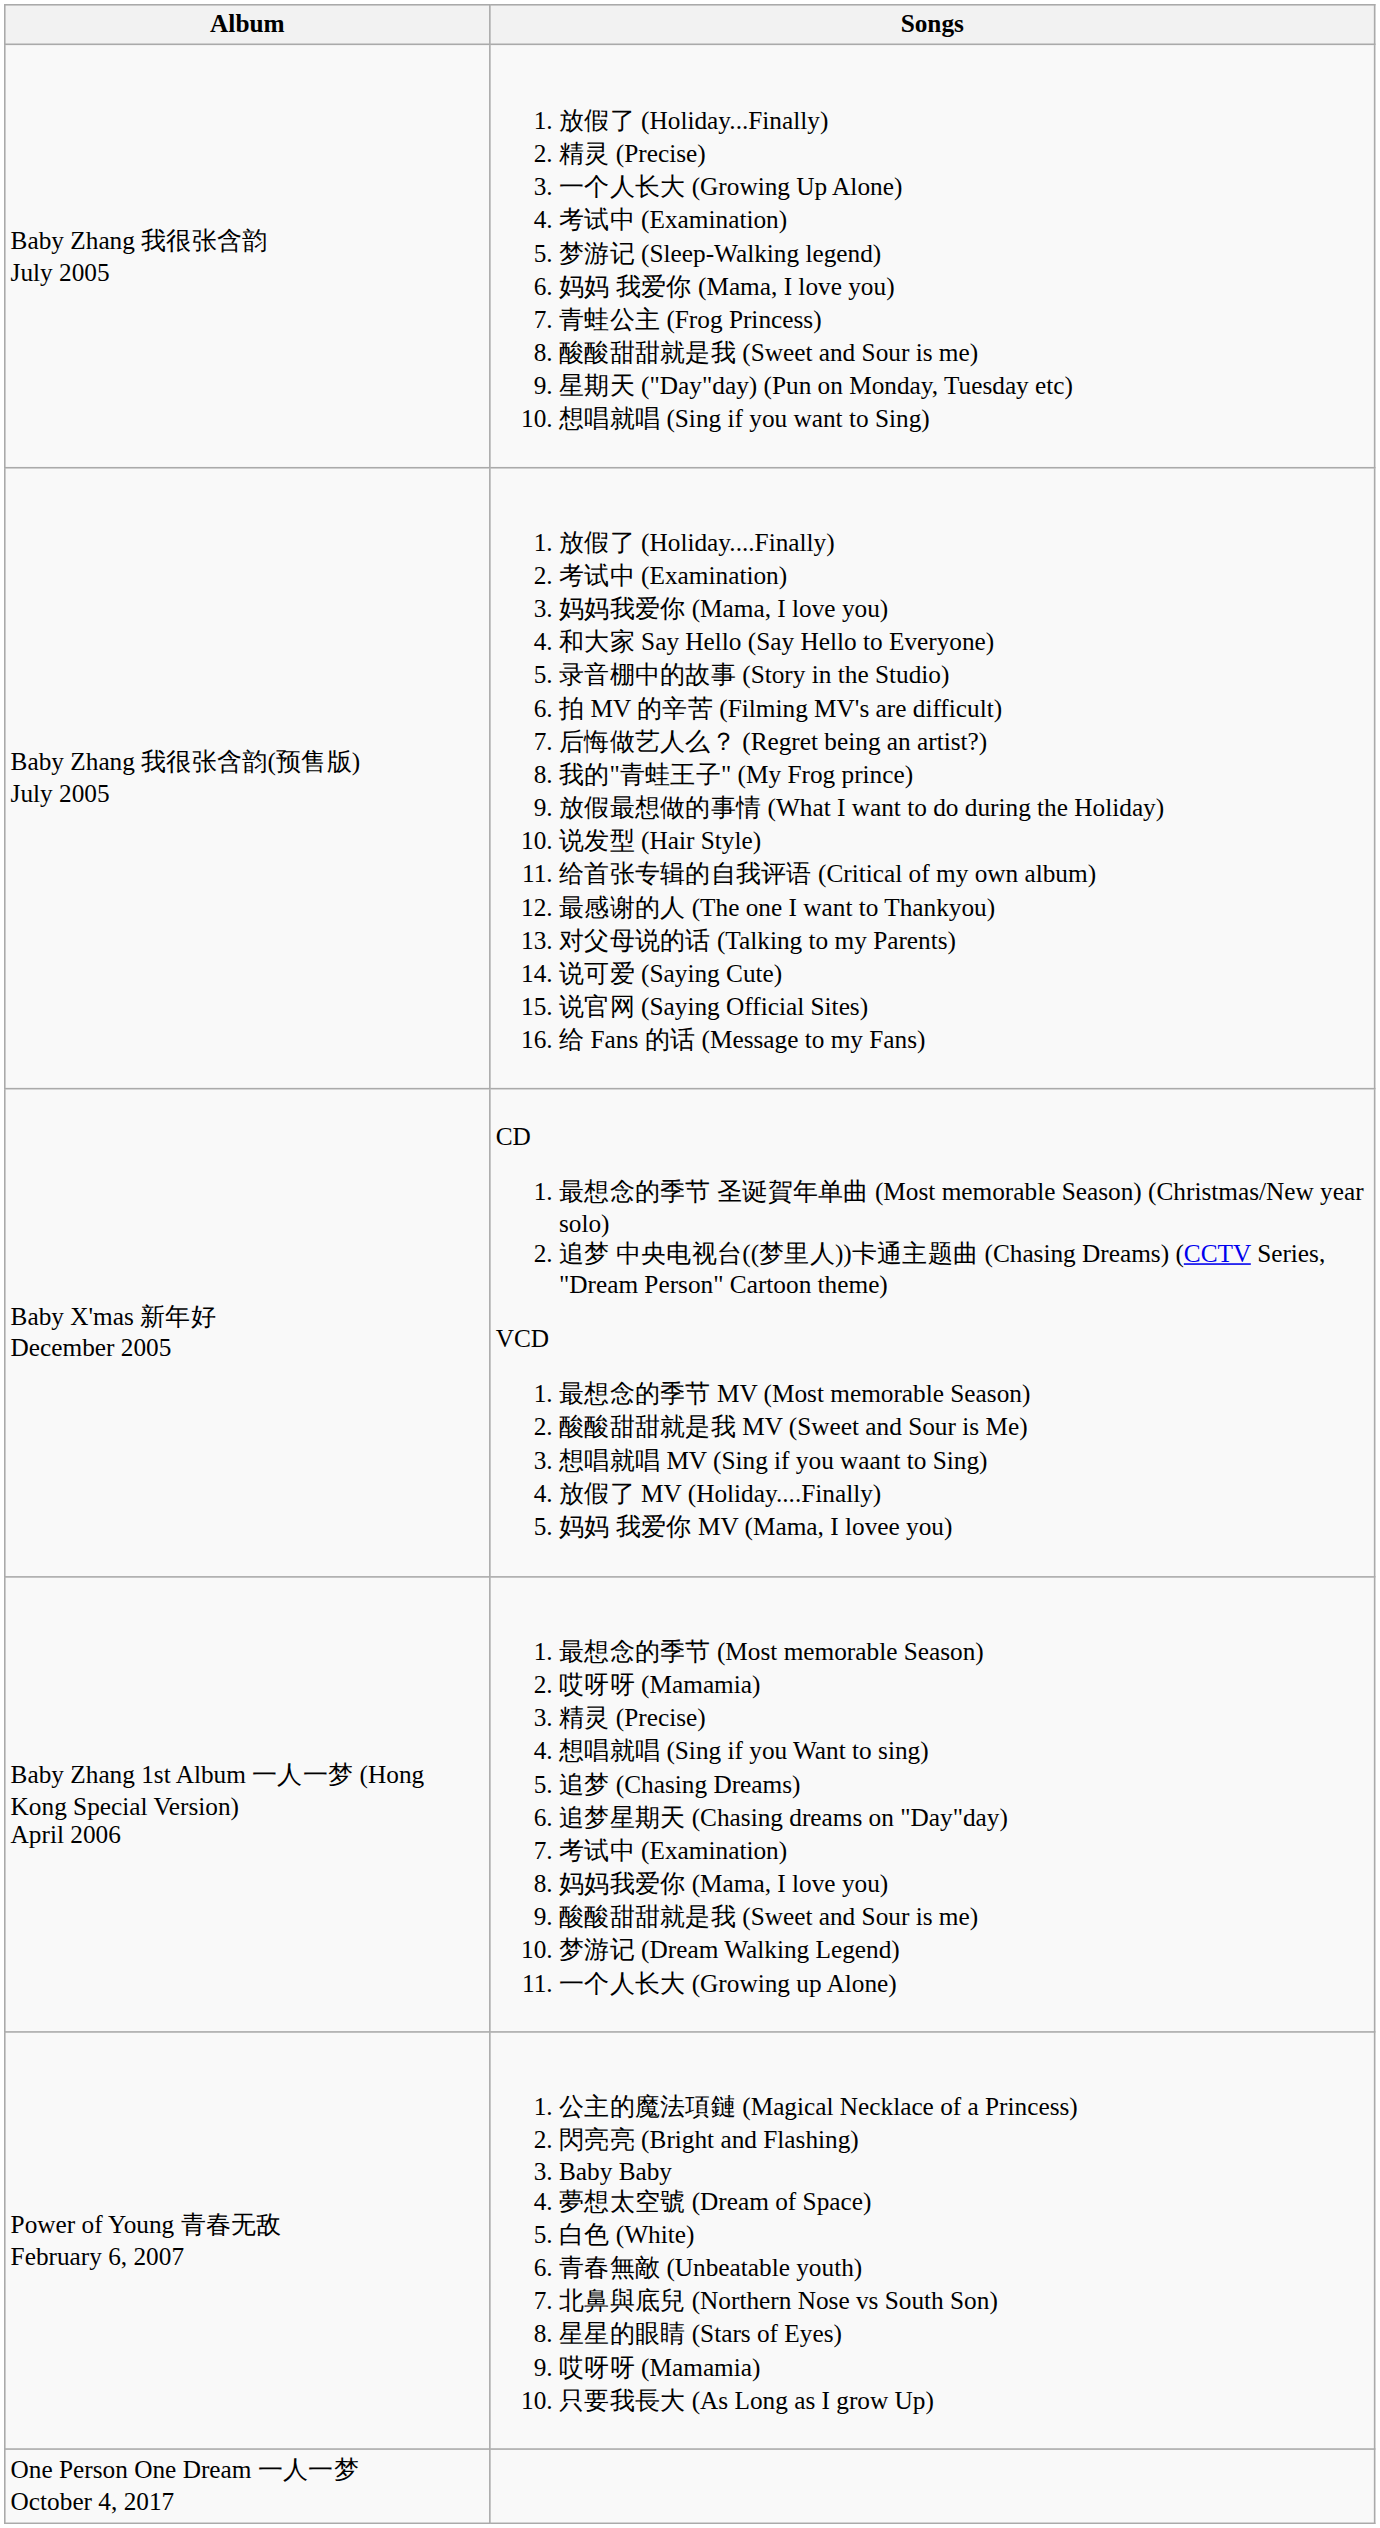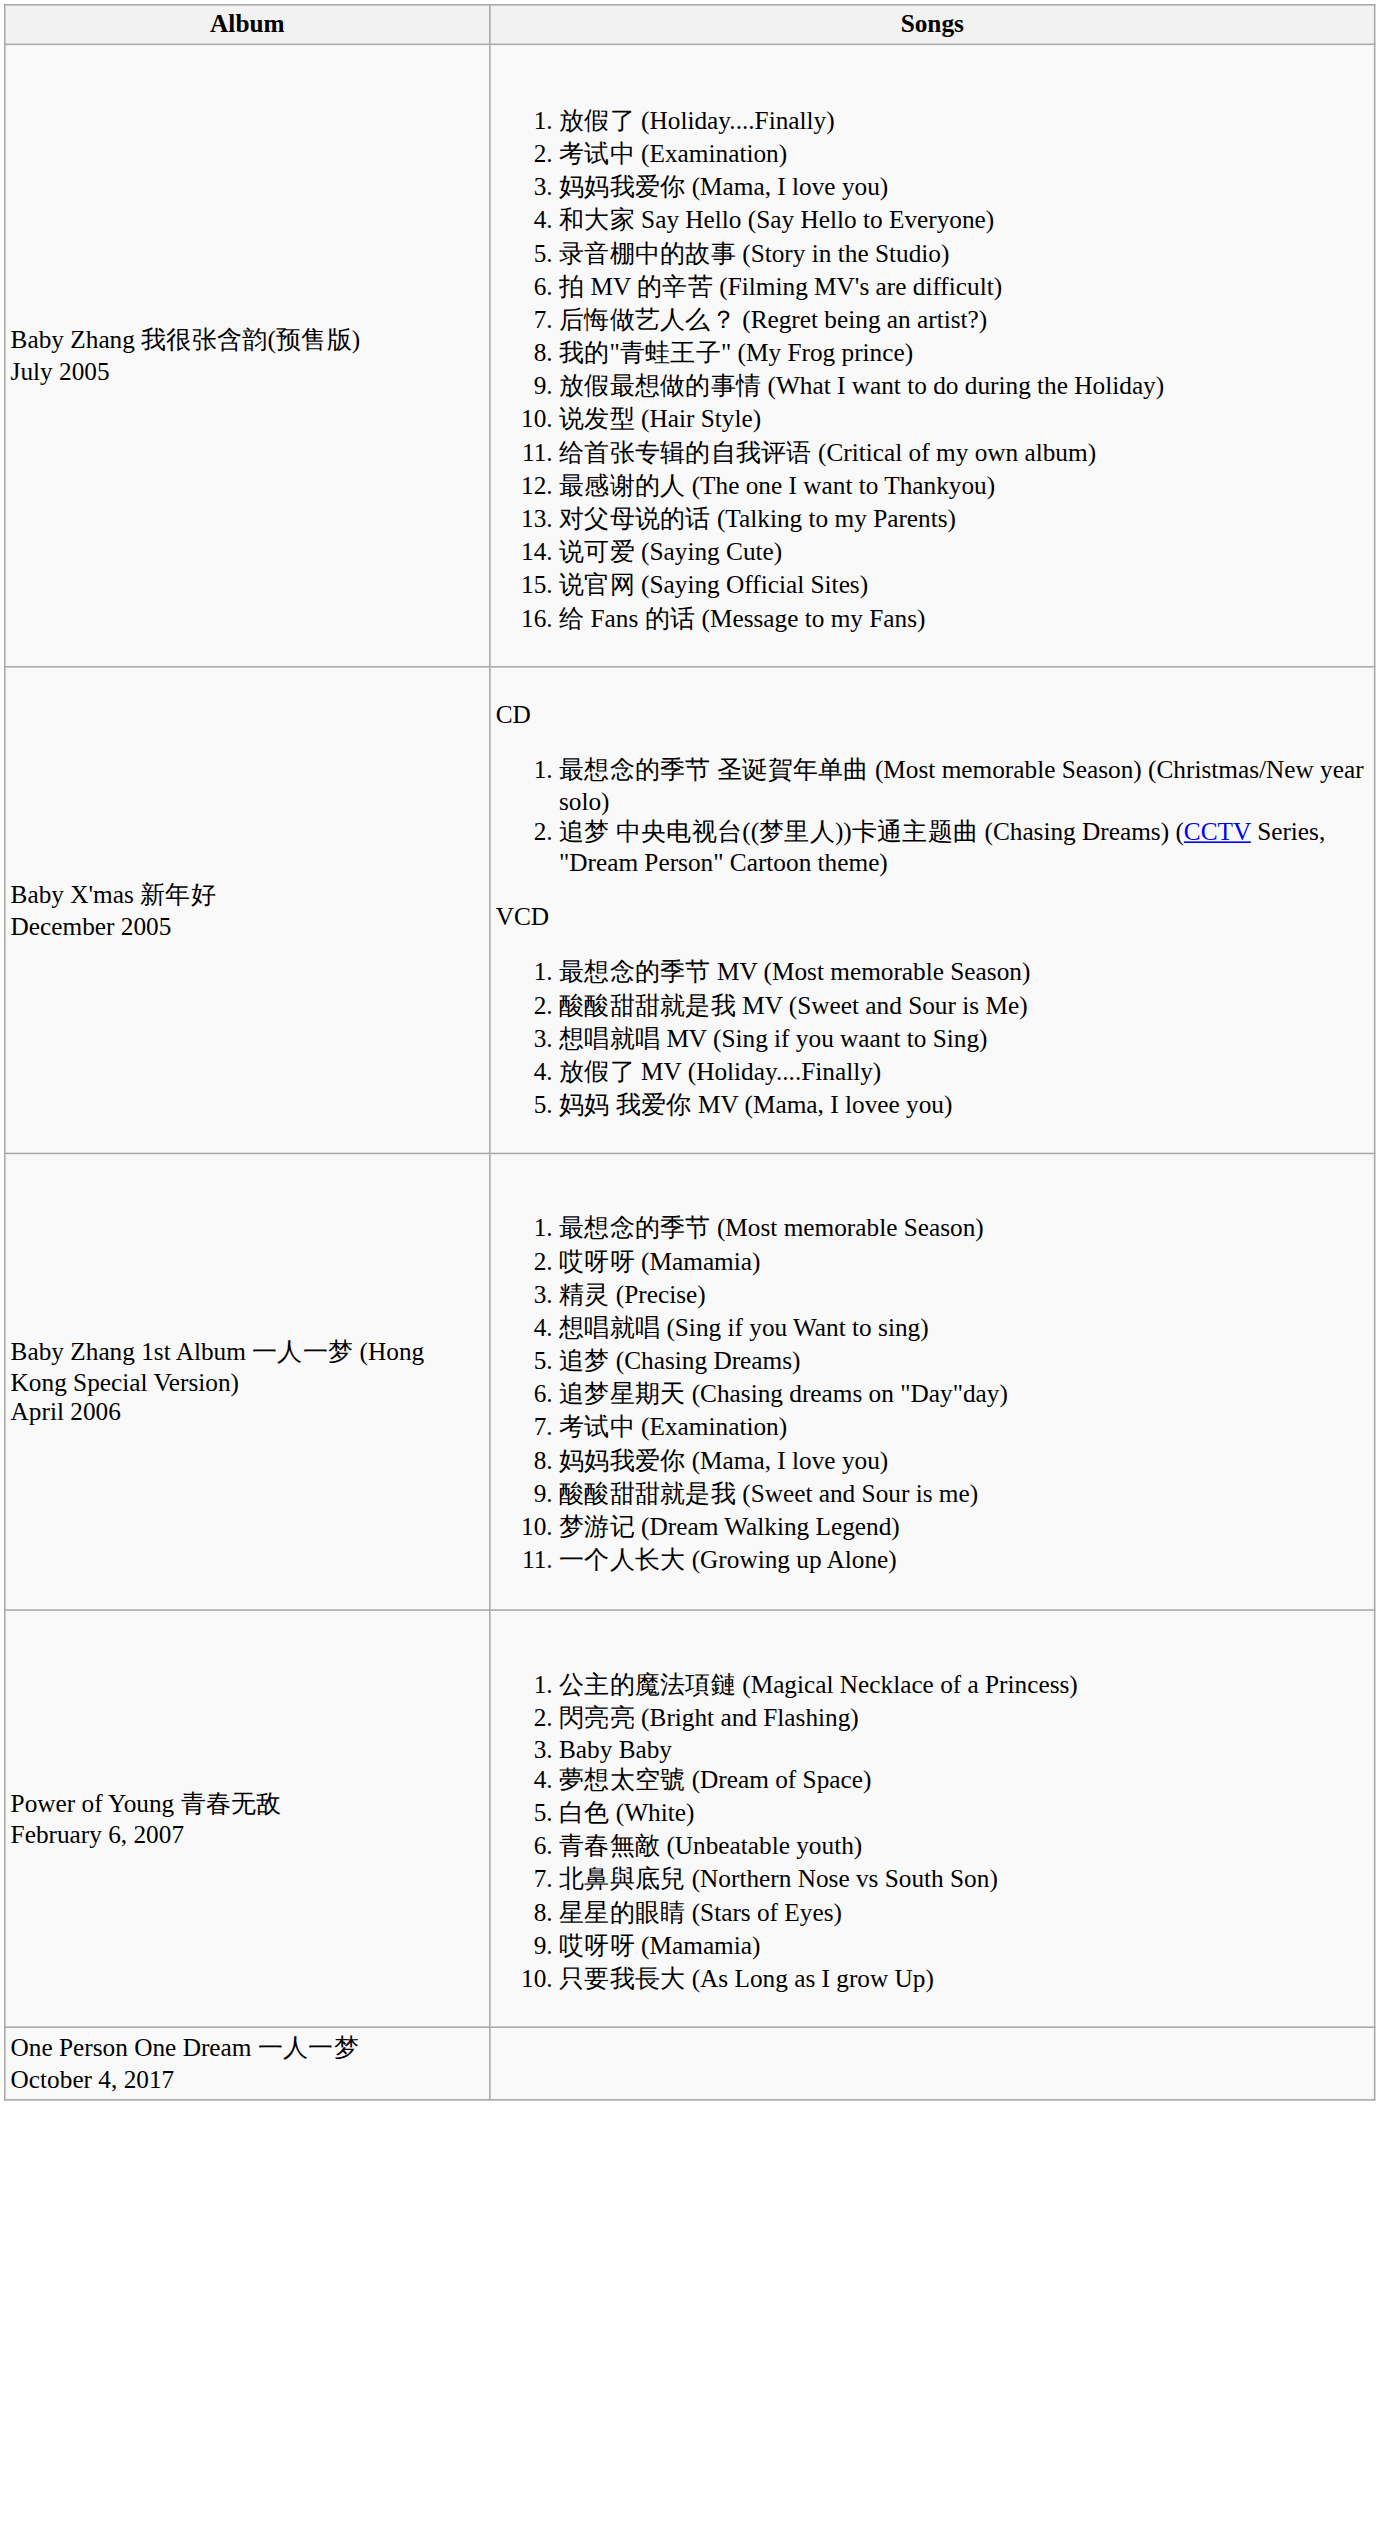- row: (139, 256)
